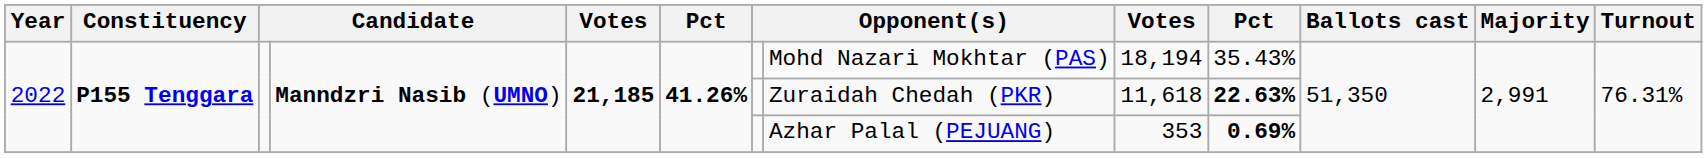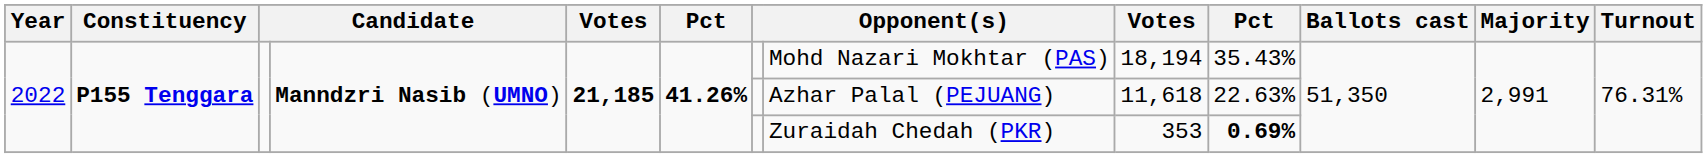(912, 97) Zuraidah Chedah (PKR) -> (912, 97) Azhar Palal (PEJUANG)
(1254, 97) bold -> (1254, 97) normal
(912, 133) Azhar Palal (PEJUANG) -> (912, 133) Zuraidah Chedah (PKR)
